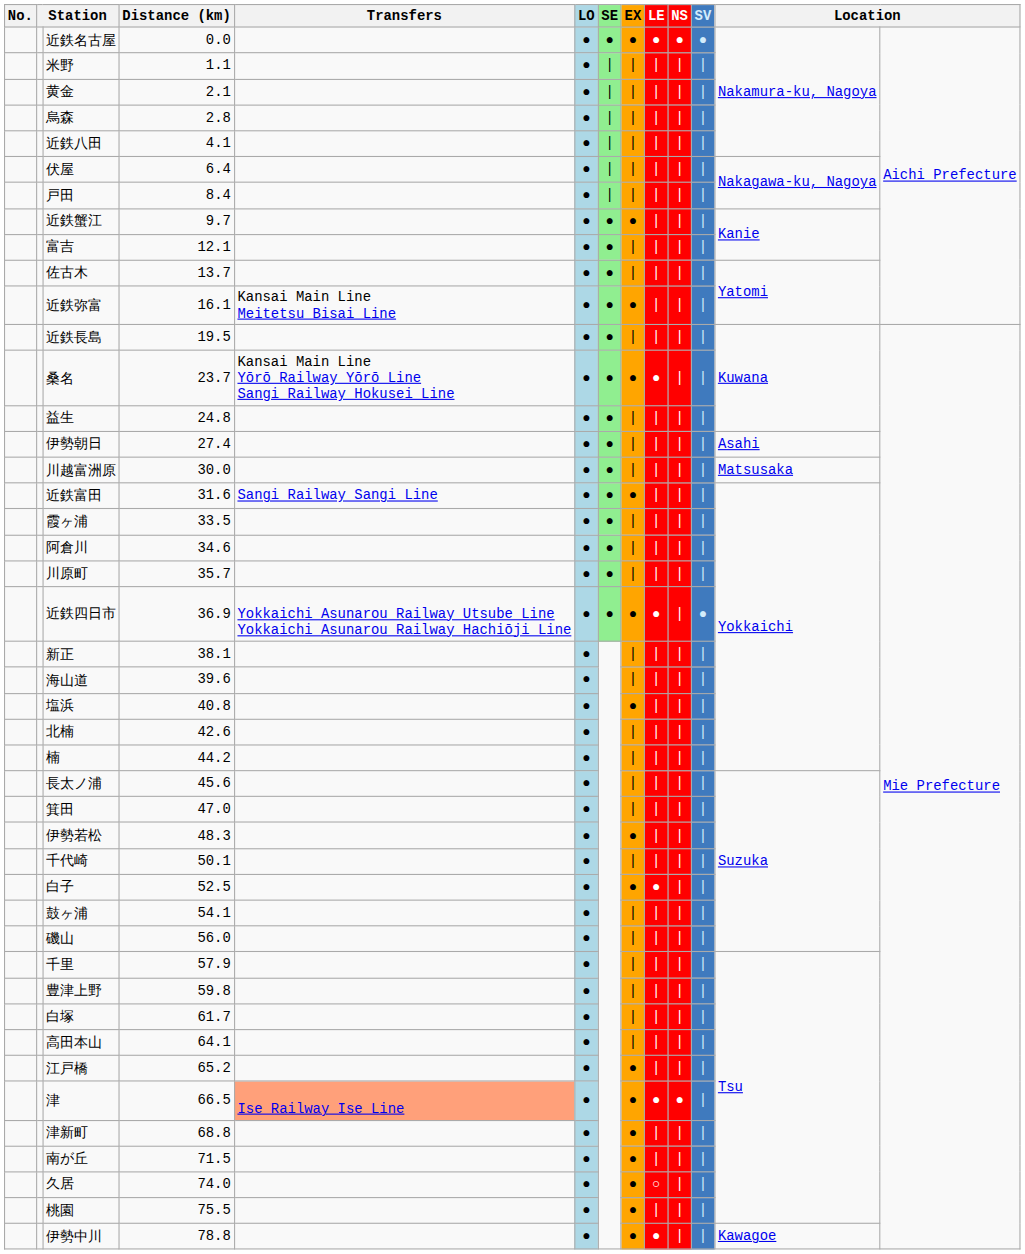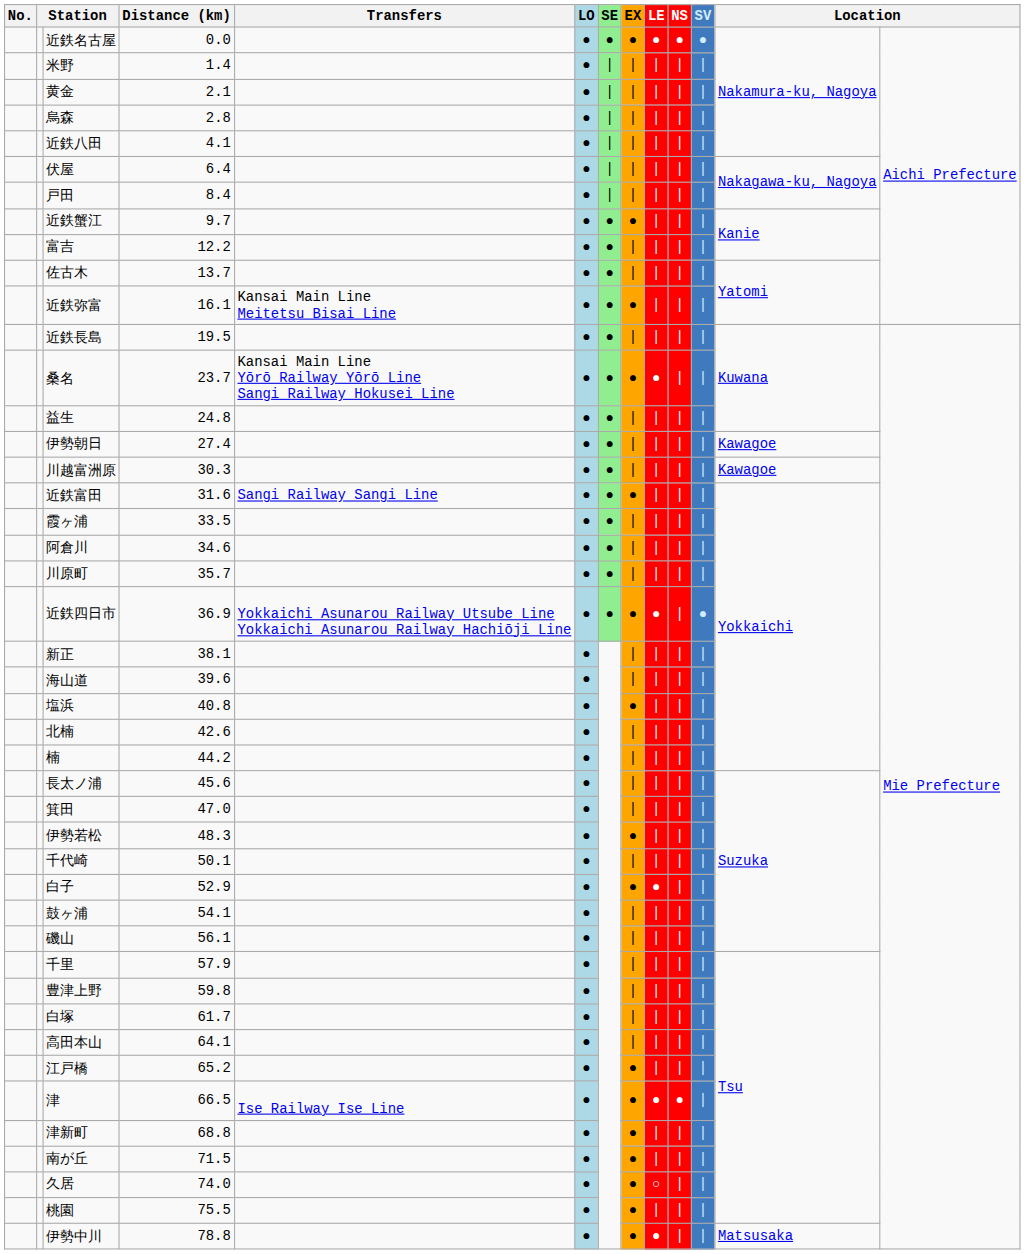(218, 66) 1.1 -> (218, 66) 1.4
(214, 247) 12.1 -> (214, 247) 12.2
(739, 444) Asahi -> (747, 444) Kawagoe
(214, 470) 30.0 -> (214, 470) 30.3
(755, 470) Matsusaka -> (747, 470) Kawagoe
(214, 887) 52.5 -> (214, 887) 52.9
(214, 939) 56.0 -> (214, 939) 56.1
(321, 1109) lightsalmon background -> (321, 1109) no background
(747, 1236) Kawagoe -> (755, 1236) Matsusaka
